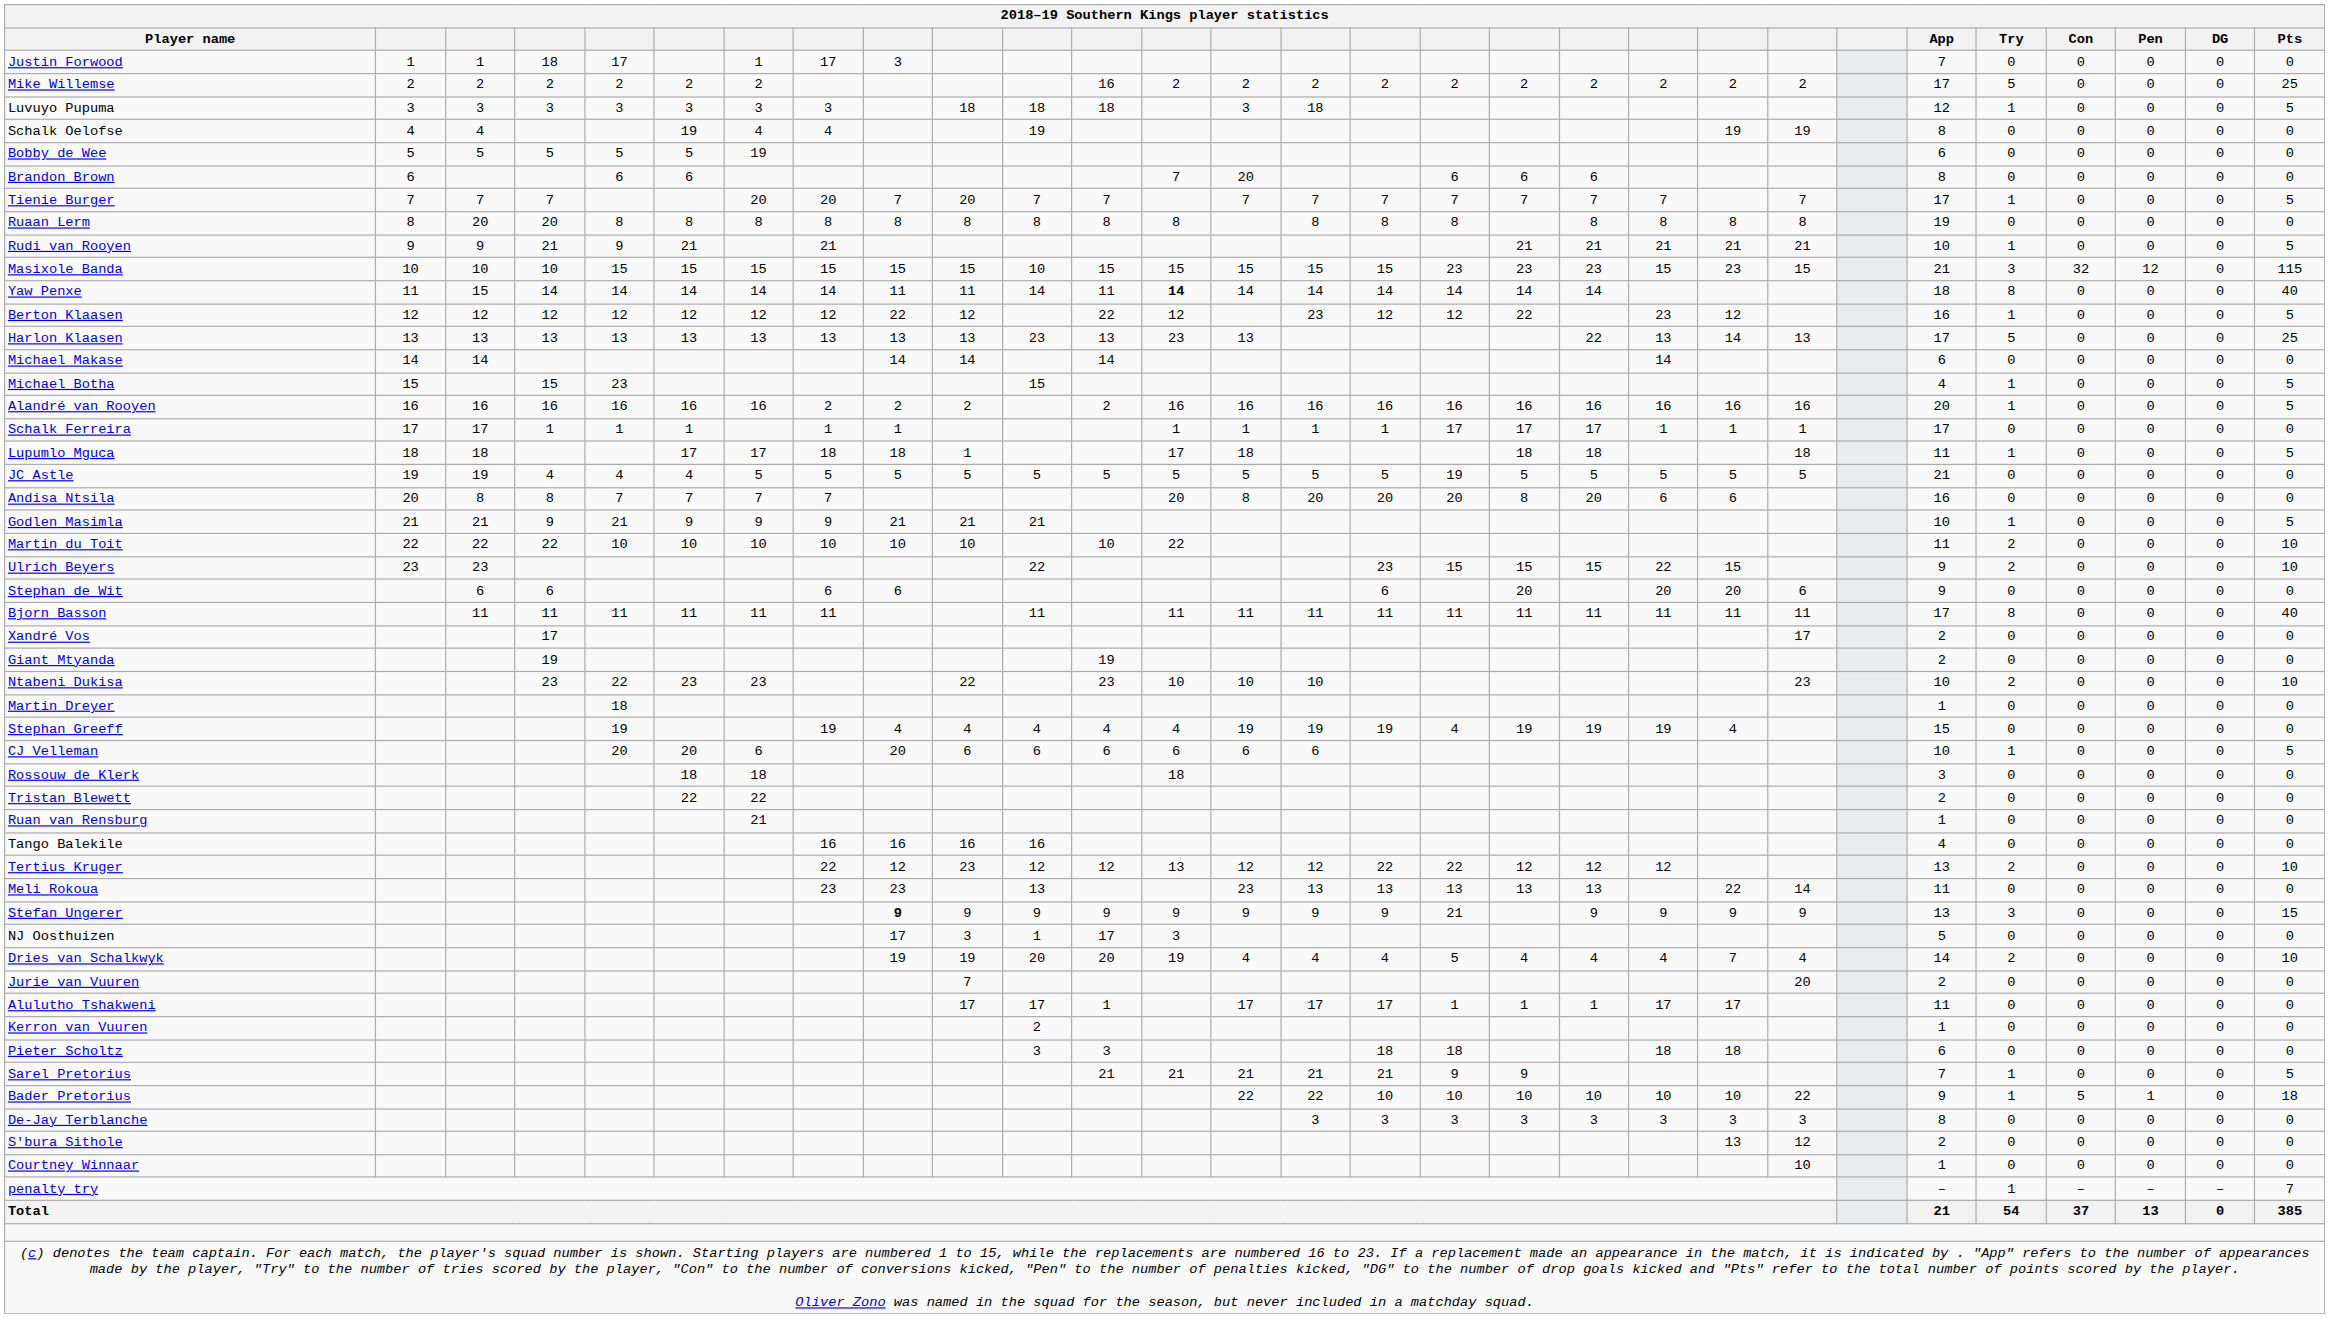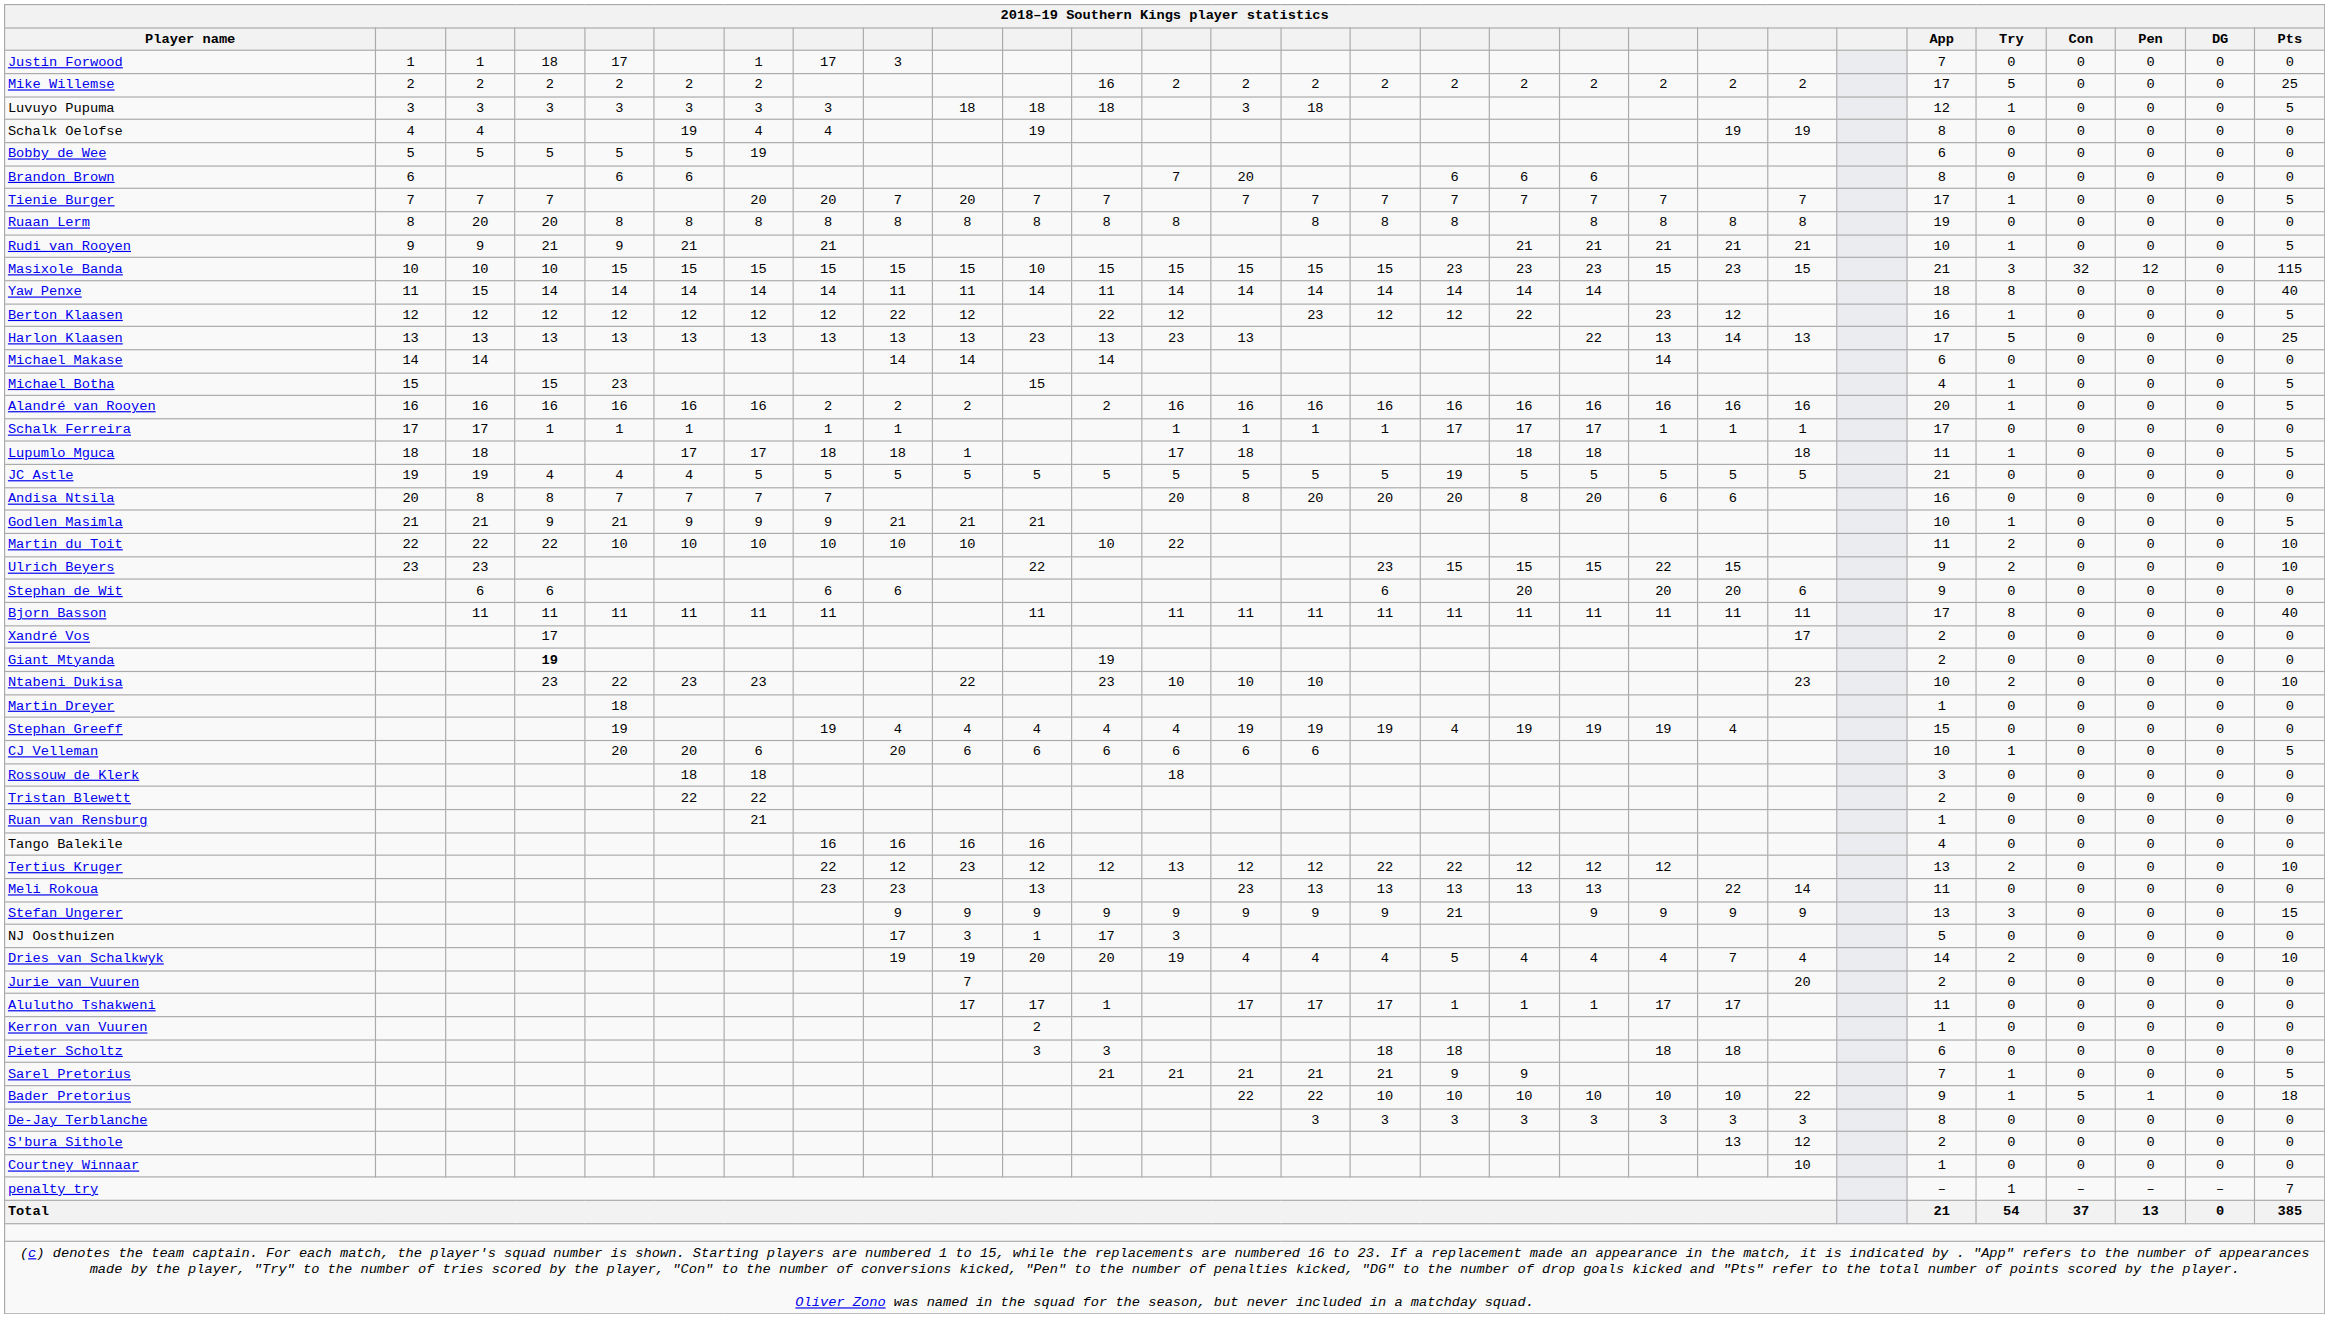(1176, 292) bold -> (1176, 292) normal
(550, 660) normal -> (550, 660) bold
(898, 913) bold -> (898, 913) normal
